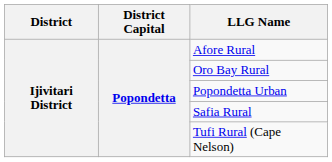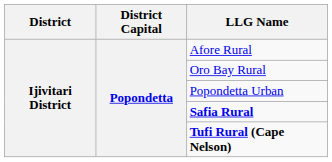(222, 111) normal -> (222, 111) bold
(237, 139) normal -> (237, 139) bold
